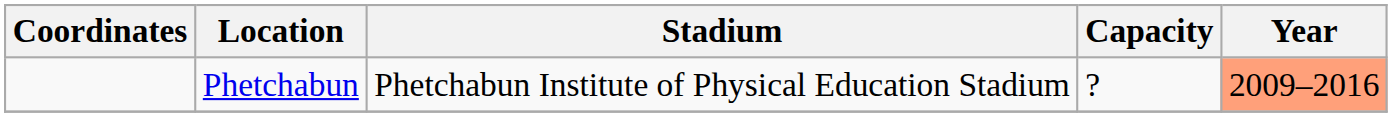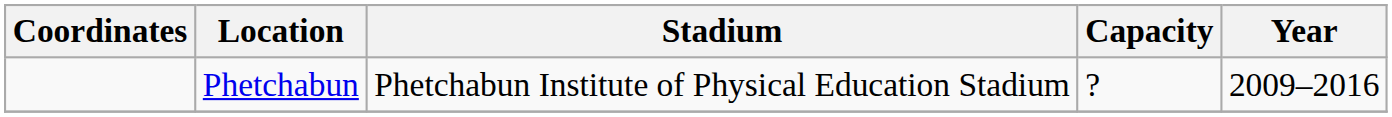(1304, 84) lightsalmon background -> (1304, 84) no background
